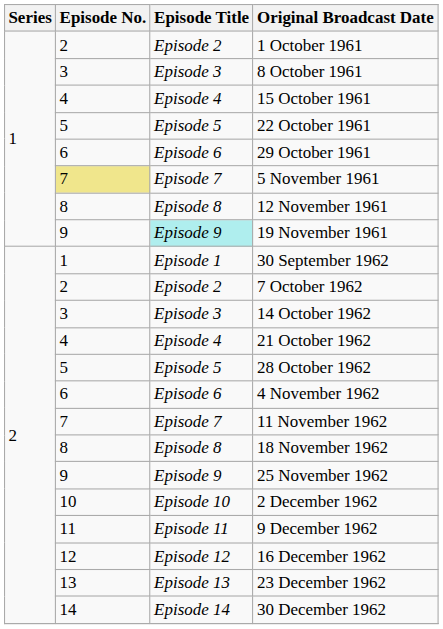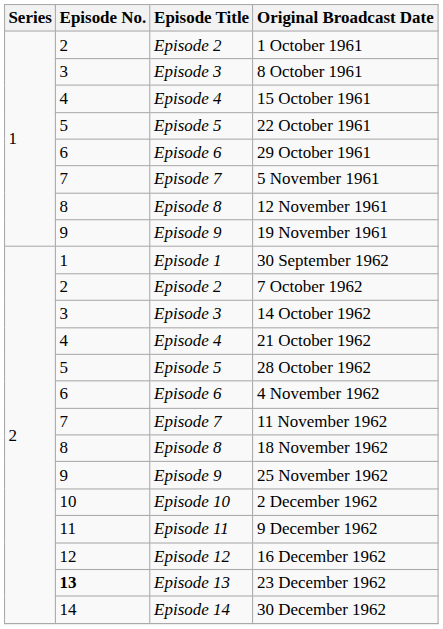(64, 179) khaki background -> (64, 179) no background
(188, 233) paleturquoise background -> (188, 233) no background
(68, 582) normal -> (68, 582) bold
